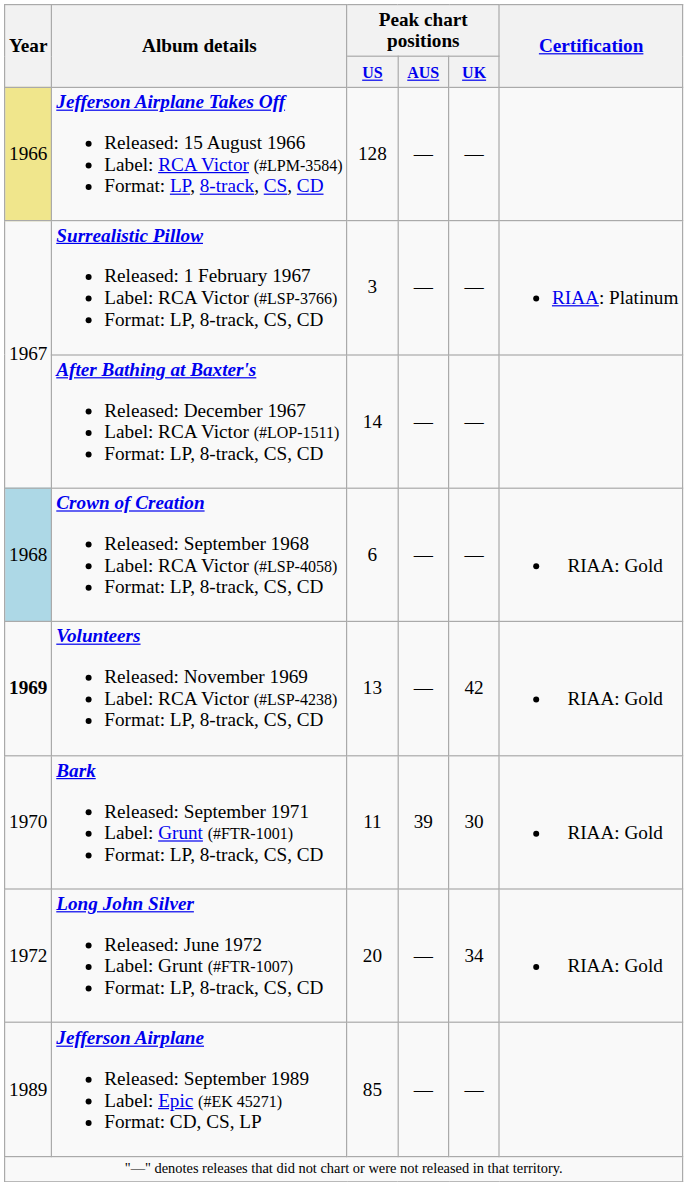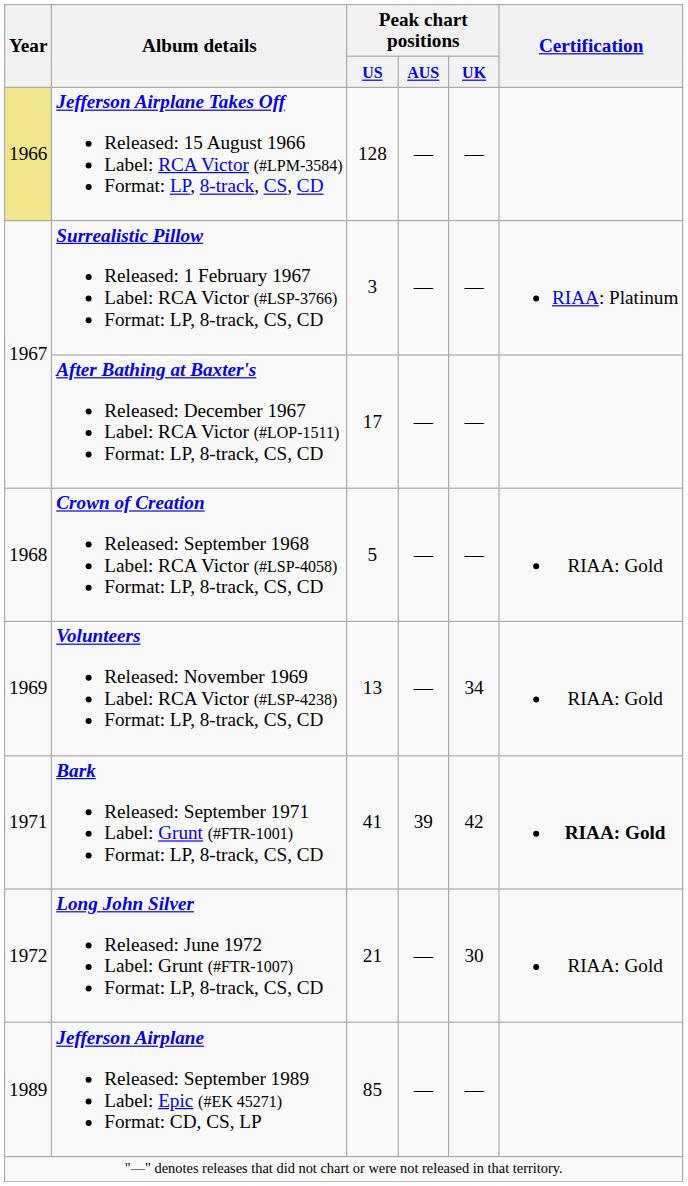(372, 421) 14 -> (372, 421) 17
(28, 554) lightblue background -> (28, 554) no background
(372, 554) 6 -> (372, 554) 5
(28, 688) bold -> (28, 688) normal
(474, 688) 42 -> (474, 688) 34
(28, 822) 1970 -> (28, 822) 1971
(372, 822) 11 -> (372, 822) 41
(474, 822) 30 -> (474, 822) 42
(591, 833) normal -> (591, 833) bold
(372, 955) 20 -> (372, 955) 21
(474, 955) 34 -> (474, 955) 30
